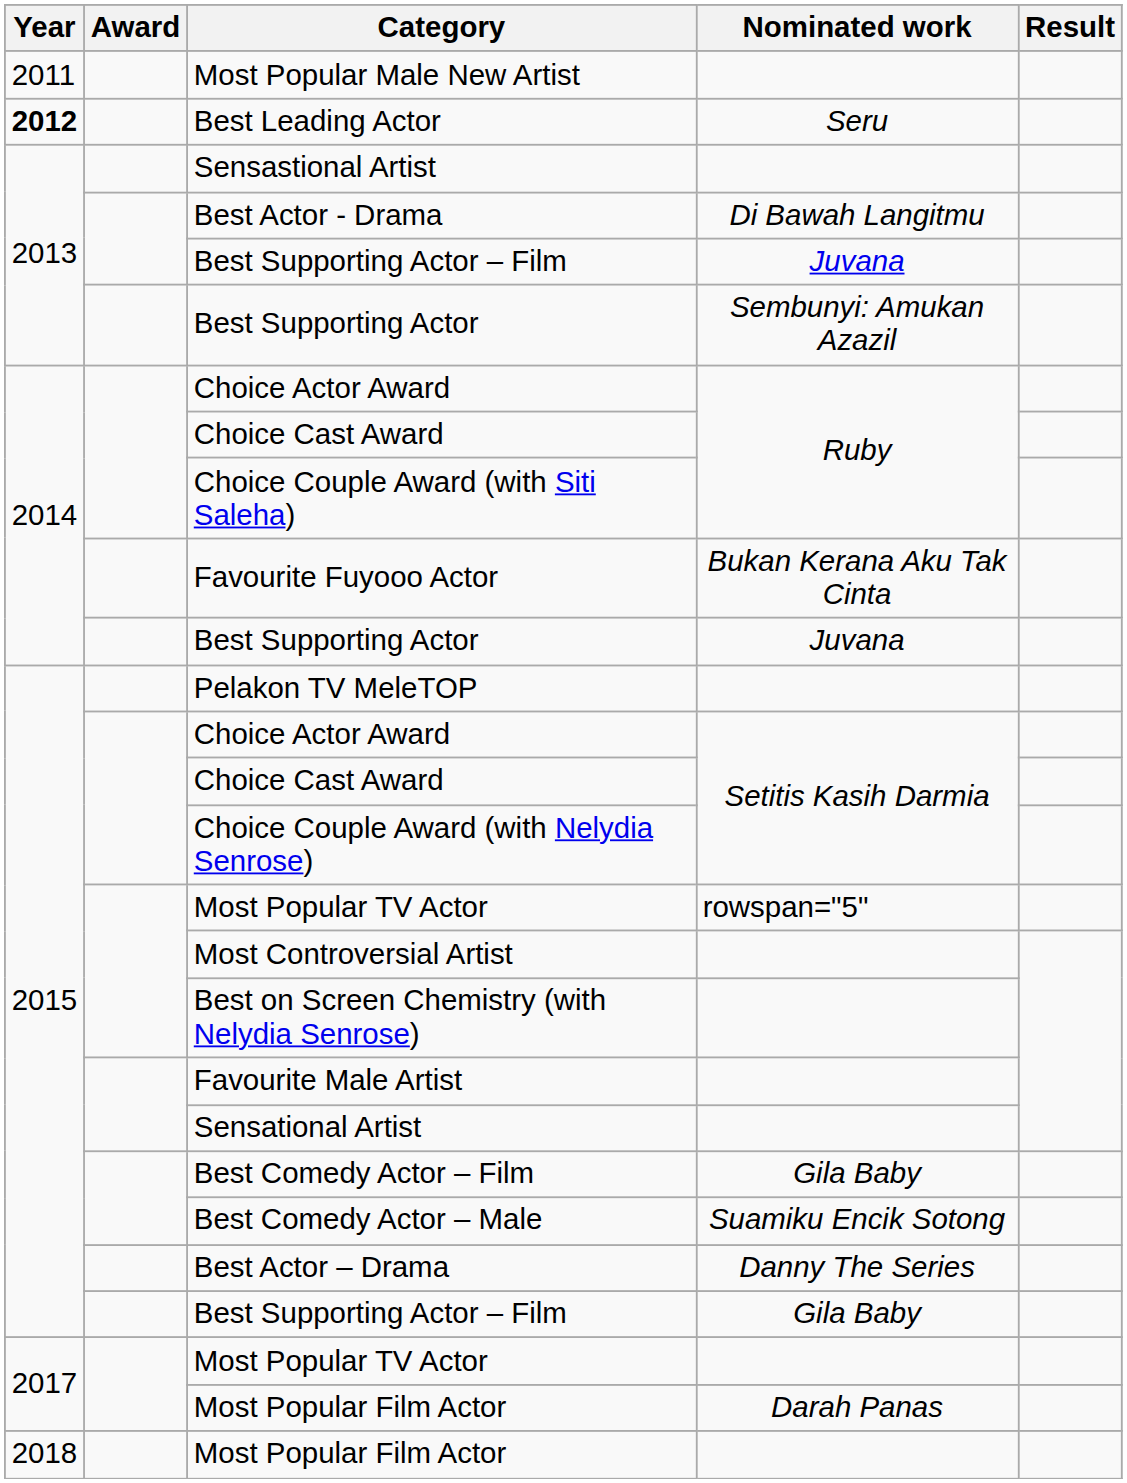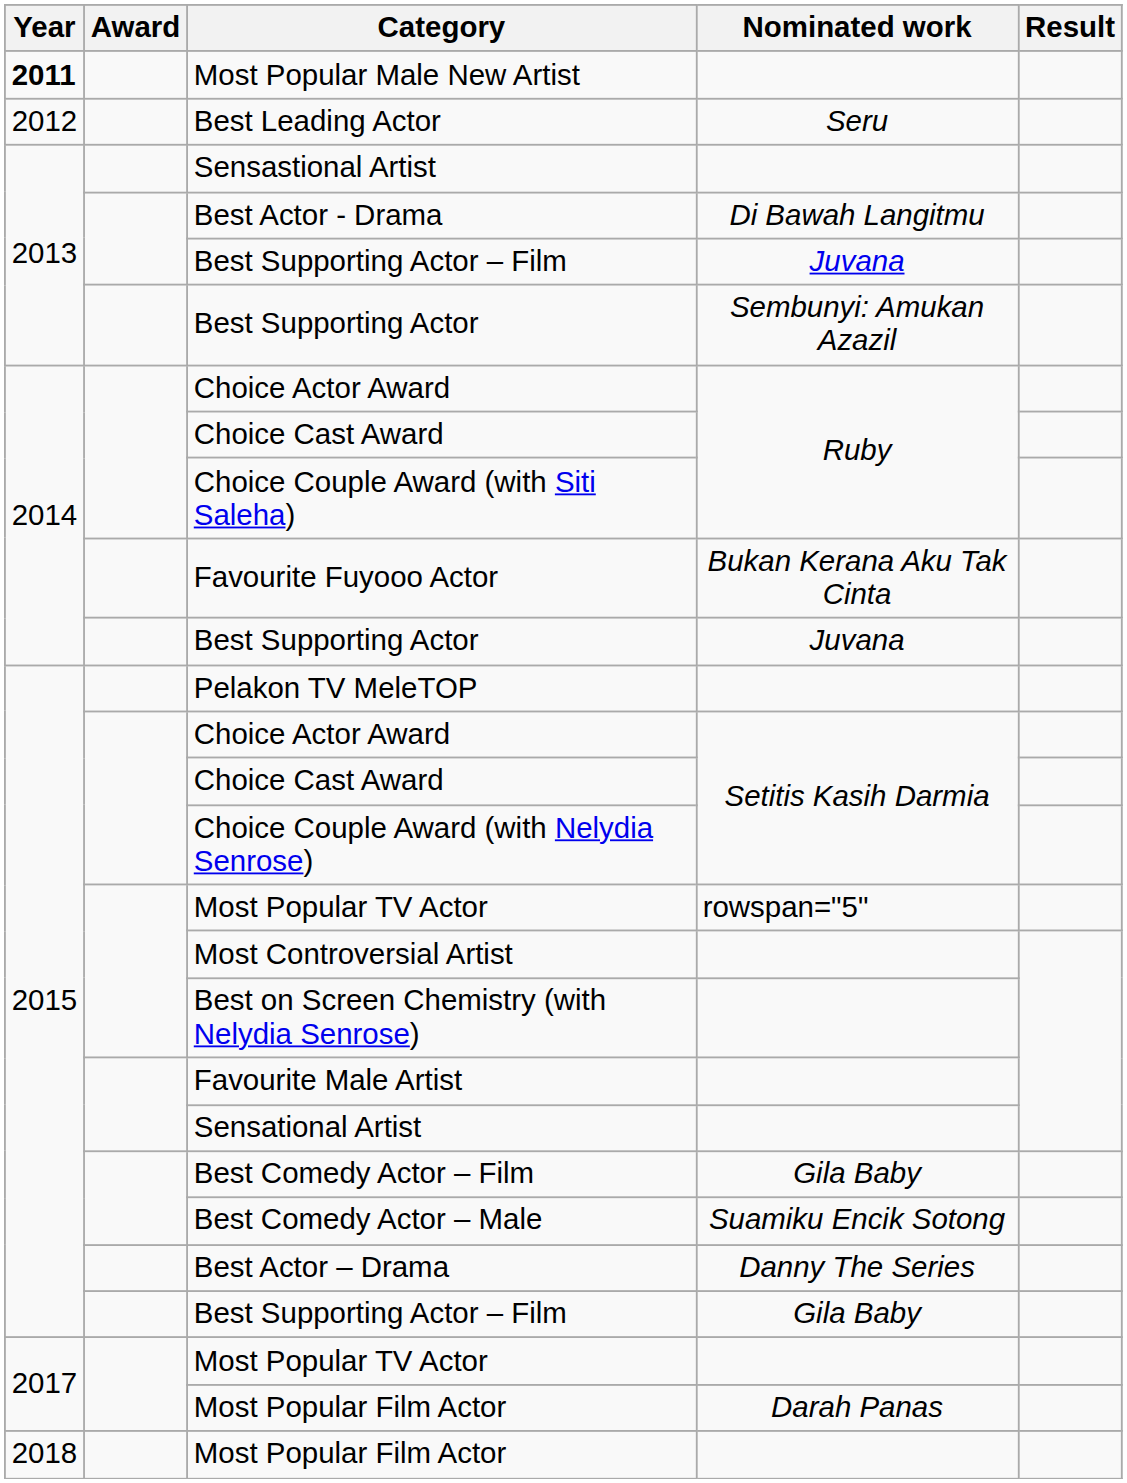(43, 74) normal -> (44, 74) bold
(44, 121) bold -> (44, 121) normal
